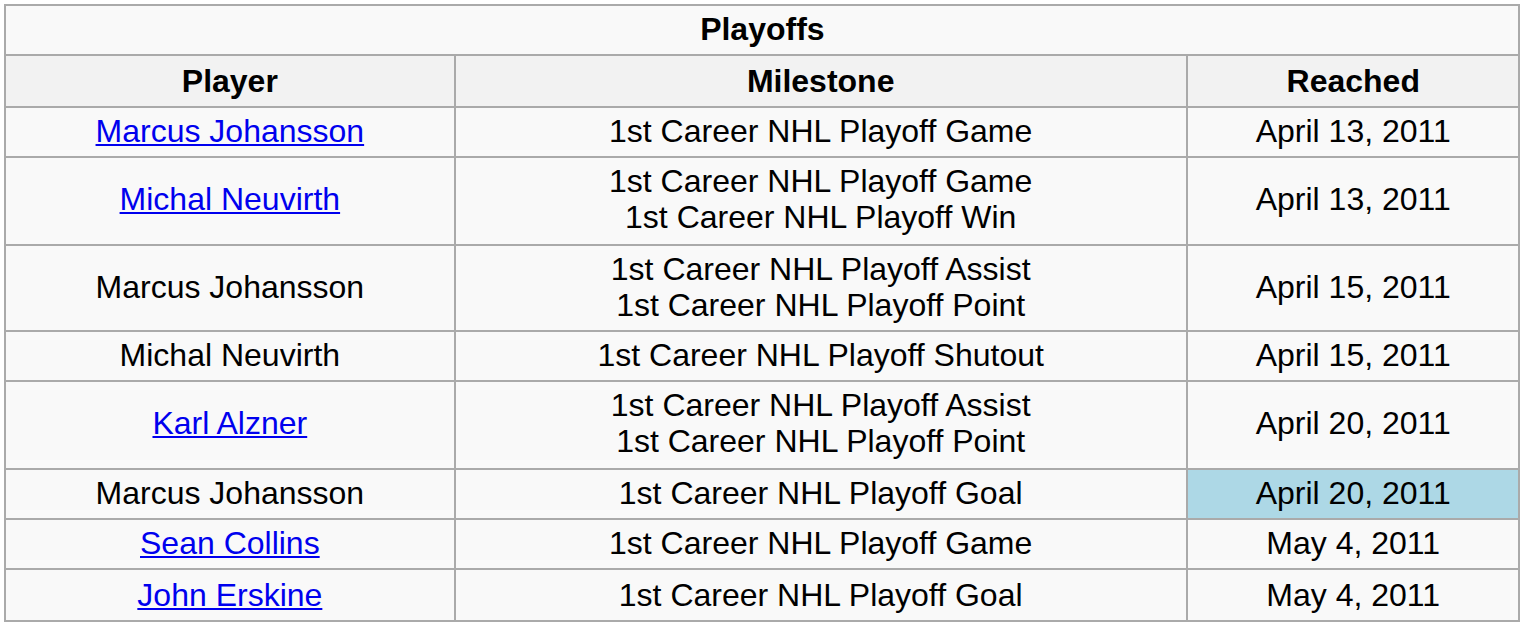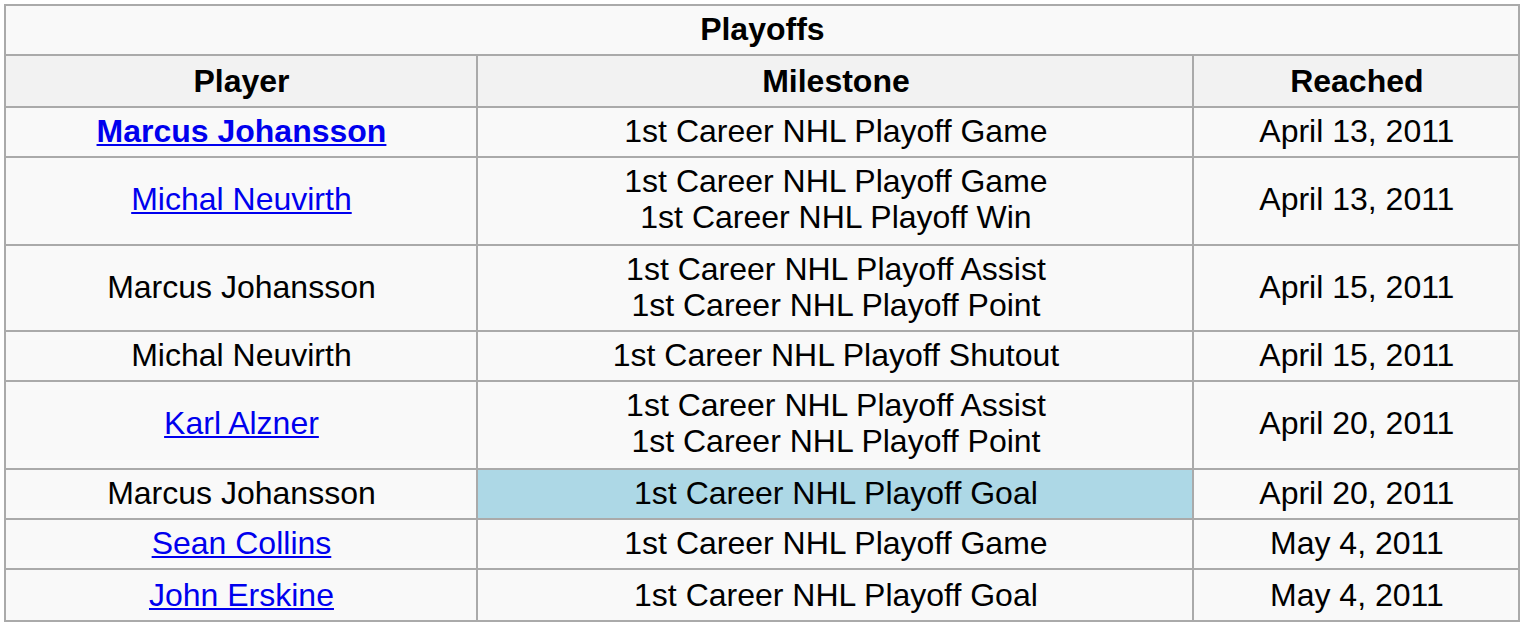(230, 131) normal -> (241, 131) bold
(821, 493) no background -> (836, 493) lightblue background
(1353, 493) lightblue background -> (1357, 493) no background
